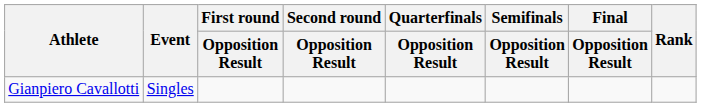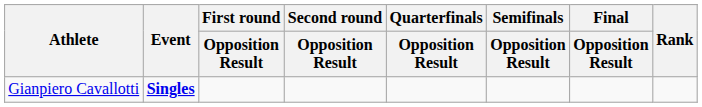(170, 89) normal -> (171, 89) bold
